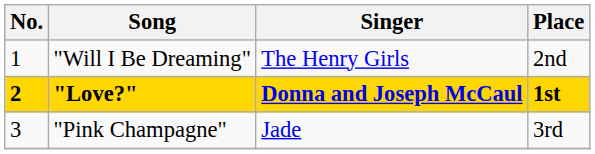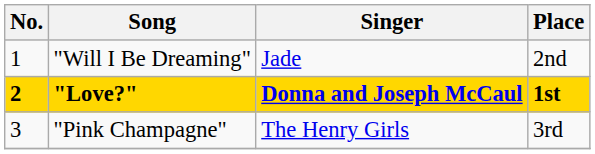(335, 58) The Henry Girls -> (281, 58) Jade
(281, 129) Jade -> (335, 129) The Henry Girls
